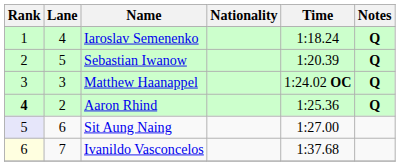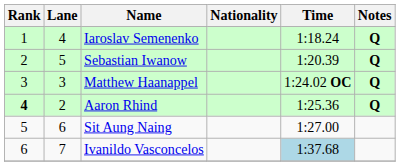(24, 127) lavender background -> (24, 127) no background
(24, 149) lightyellow background -> (24, 149) no background
(318, 149) no background -> (318, 149) lightblue background
